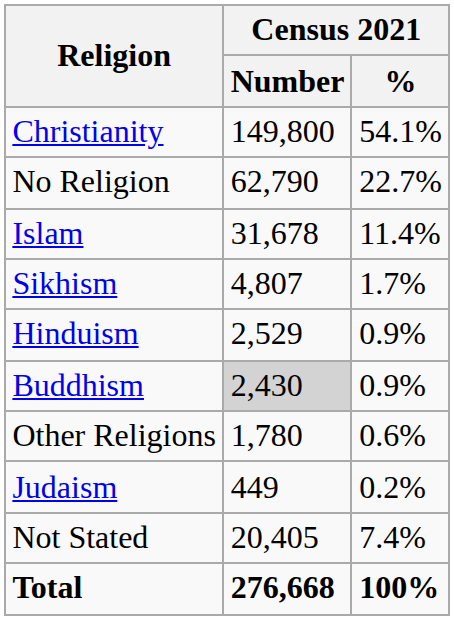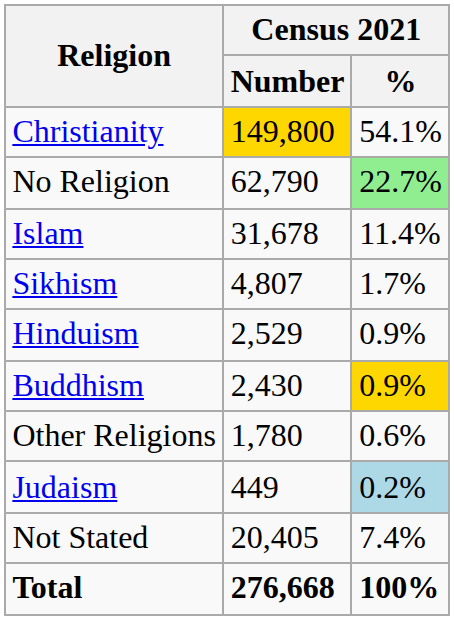(283, 131) no background -> (283, 131) gold background
(401, 182) no background -> (401, 182) lightgreen background
(267, 385) lightgrey background -> (267, 385) no background
(393, 385) no background -> (393, 385) gold background
(393, 486) no background -> (393, 486) lightblue background
